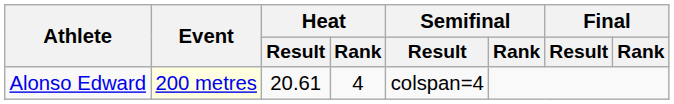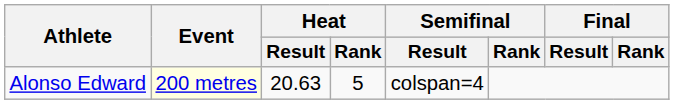(296, 83) 20.61 -> (296, 83) 20.63
(358, 83) 4 -> (358, 83) 5
